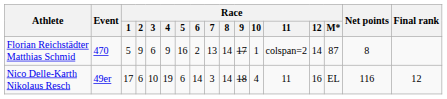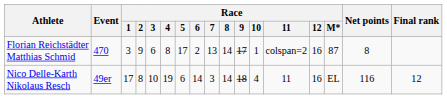(128, 51) 5 -> (128, 51) 3
(168, 51) 9 -> (168, 51) 8
(183, 51) 16 -> (183, 51) 17
(317, 51) 14 -> (317, 51) 16
(141, 80) 6 -> (141, 80) 8
